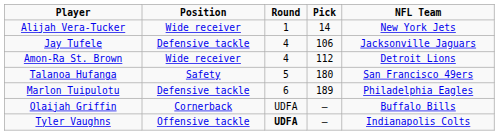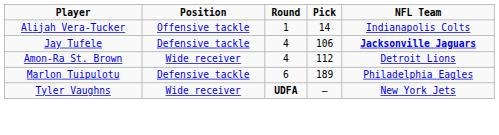(203, 28) Wide receiver -> (203, 28) Offensive tackle
(418, 28) New York Jets -> (418, 28) Indianapolis Colts
(418, 44) normal -> (418, 44) bold
- row: (73, 75)
- row: (73, 106)
(203, 122) Offensive tackle -> (203, 91) Wide receiver
(418, 122) Indianapolis Colts -> (418, 91) New York Jets
